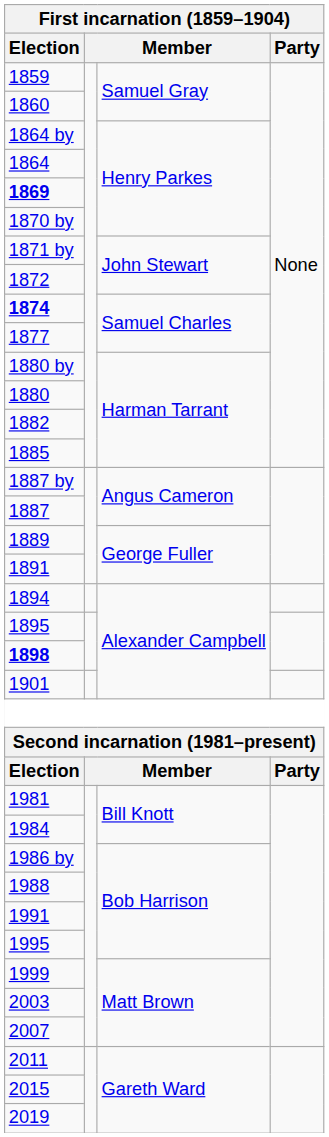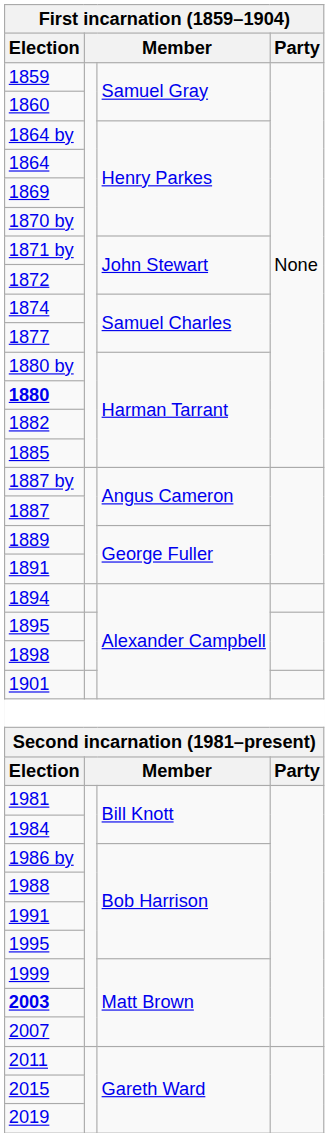(29, 192) bold -> (29, 192) normal
(29, 308) bold -> (29, 308) normal
(29, 395) normal -> (29, 395) bold
(29, 655) bold -> (29, 655) normal
(29, 1002) normal -> (29, 1002) bold
